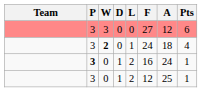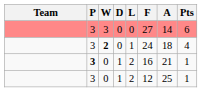(167, 29) 12 -> (167, 29) 14
(167, 62) 24 -> (167, 62) 21
